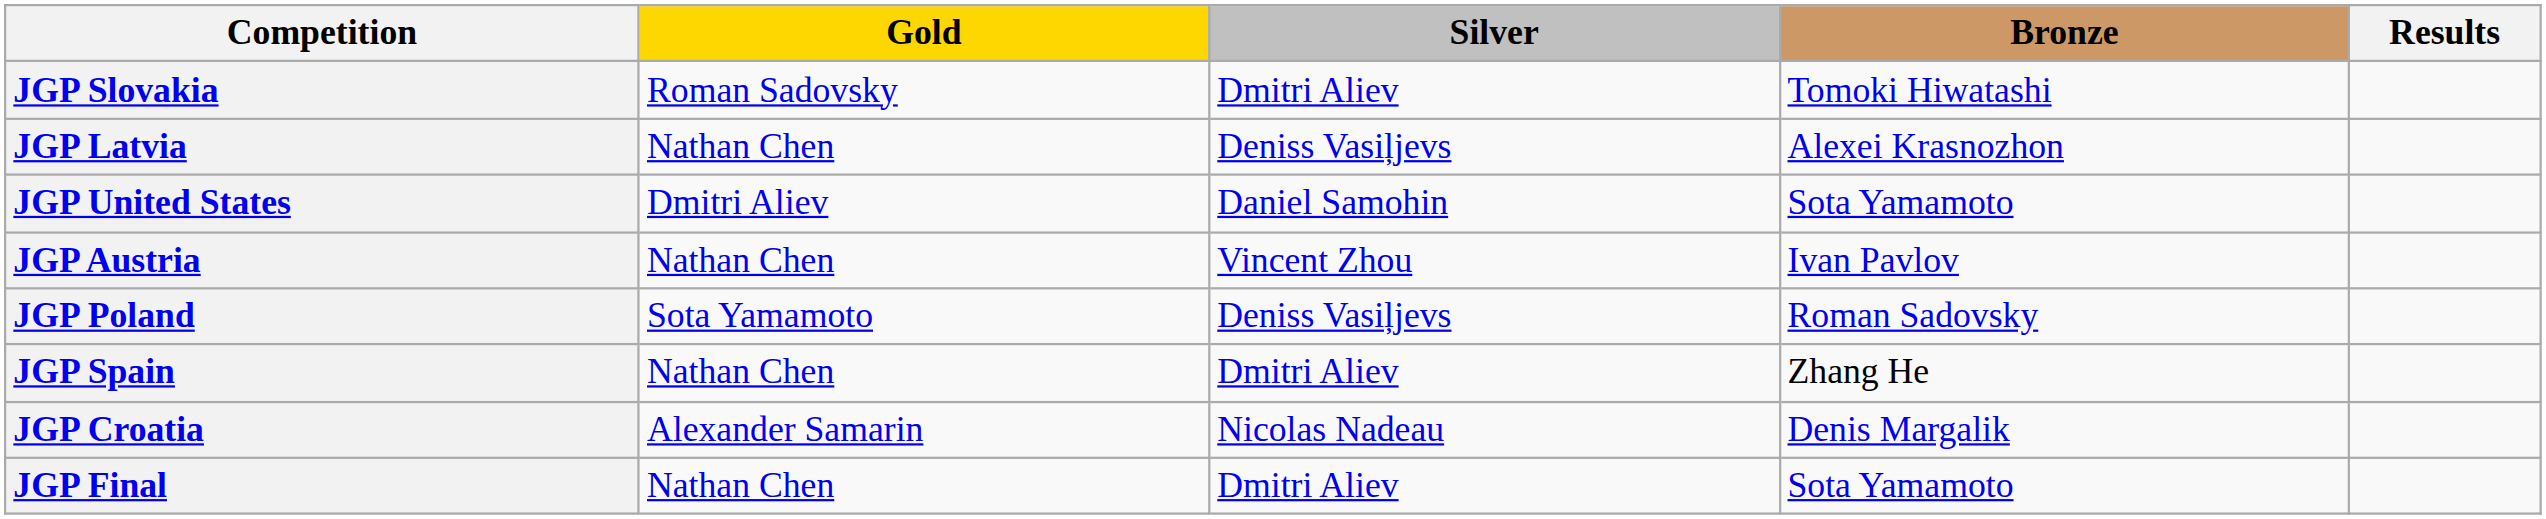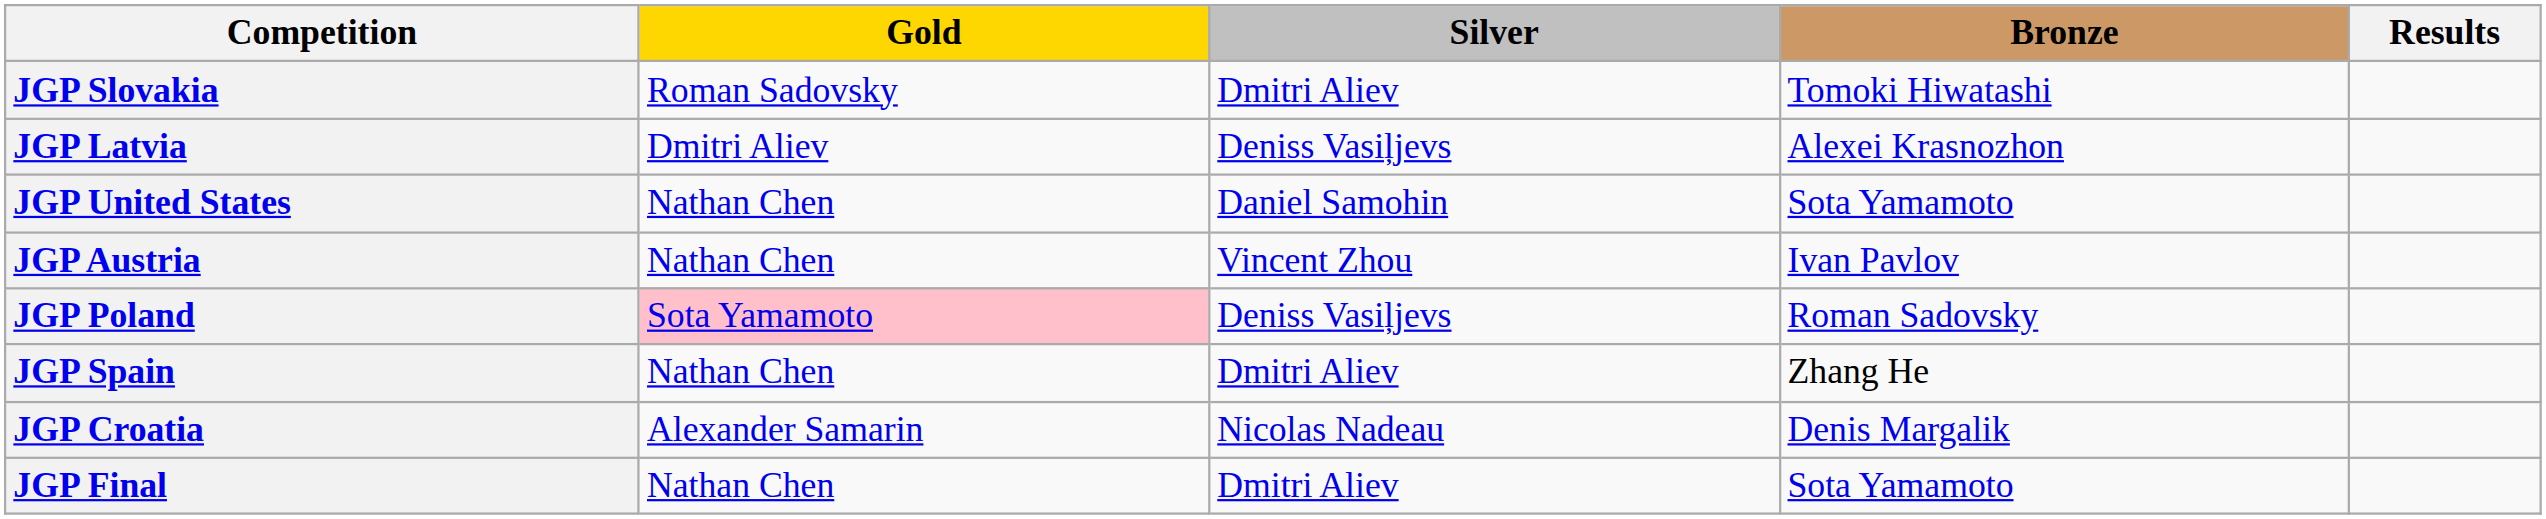(741, 145) Nathan Chen -> (738, 145) Dmitri Aliev
(738, 202) Dmitri Aliev -> (741, 202) Nathan Chen
(760, 315) no background -> (760, 315) pink background
